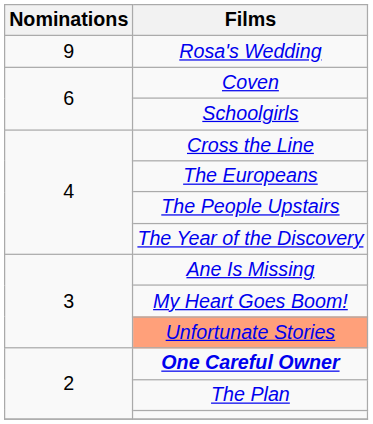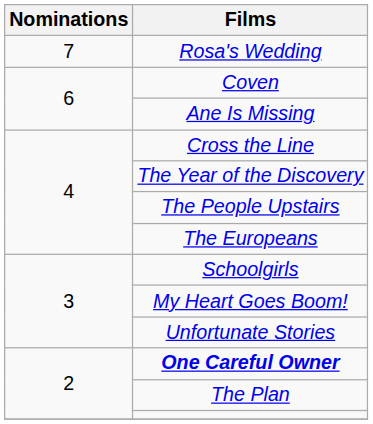(69, 51) 9 -> (69, 51) 7
(250, 113) Schoolgirls -> (250, 113) Ane Is Missing
(250, 176) The Europeans -> (250, 176) The Year of the Discovery
(250, 238) The Year of the Discovery -> (250, 238) The Europeans
(250, 269) Ane Is Missing -> (250, 269) Schoolgirls
(250, 332) lightsalmon background -> (250, 332) no background
